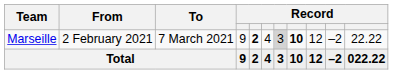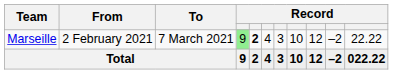(243, 39) no background -> (243, 39) lightgreen background
(280, 39) lightgrey background -> (280, 39) no background
(296, 39) bold -> (296, 39) normal
